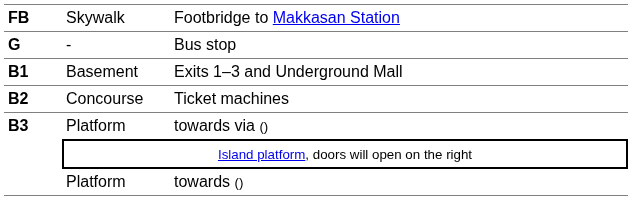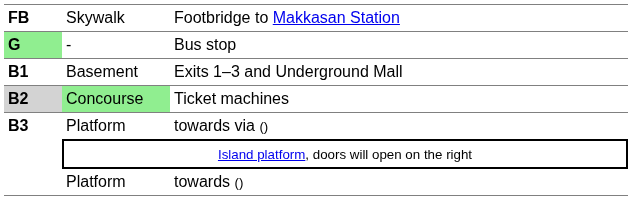(14, 44) no background -> (14, 44) lightgreen background
(18, 98) no background -> (18, 98) lightgrey background
(105, 98) no background -> (105, 98) lightgreen background
